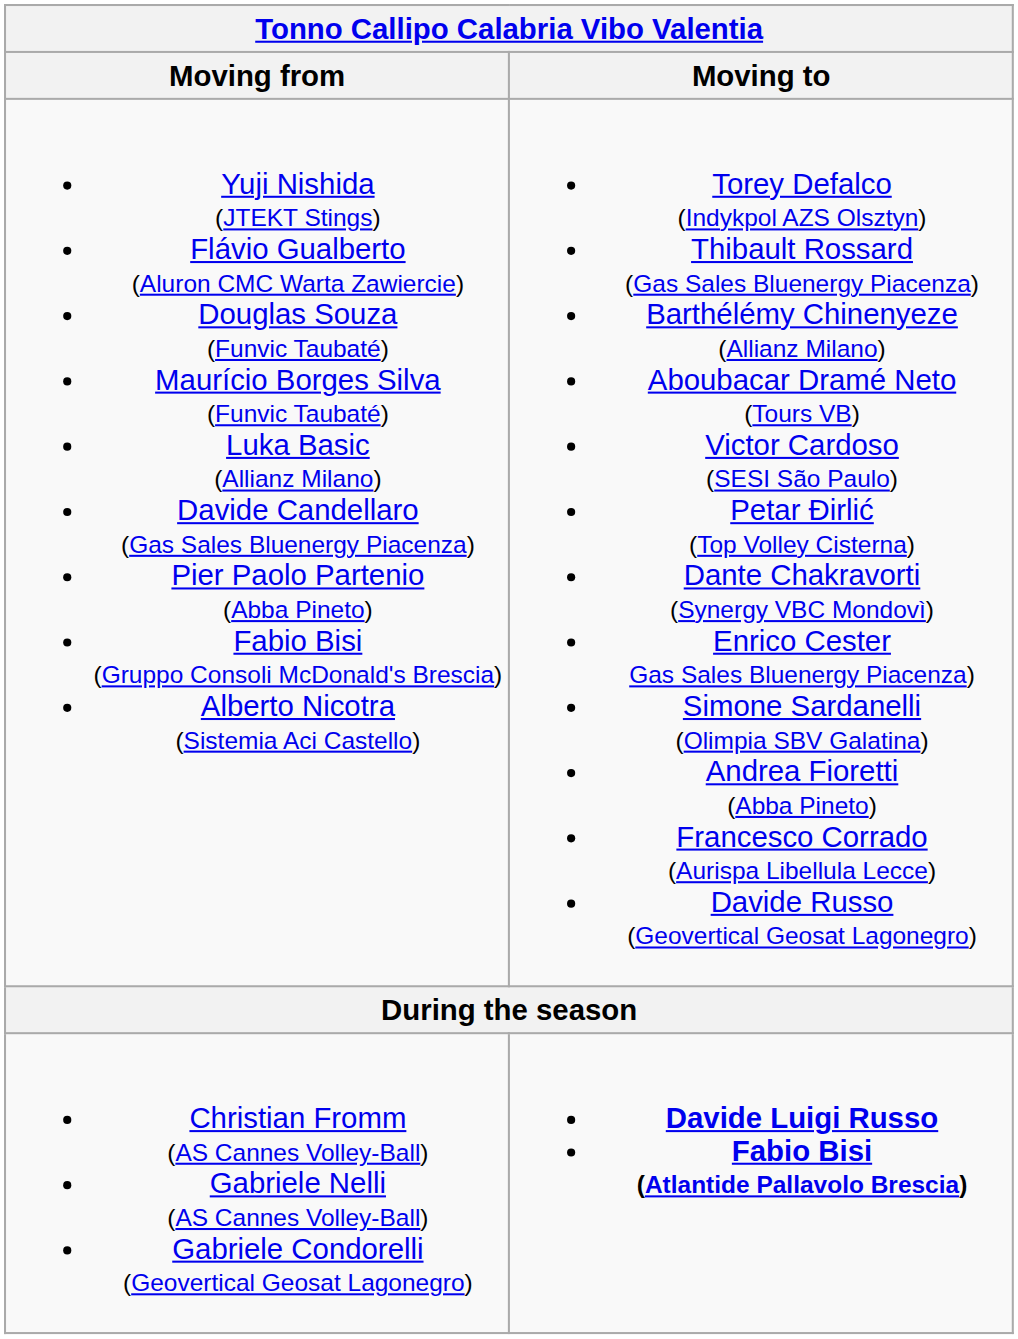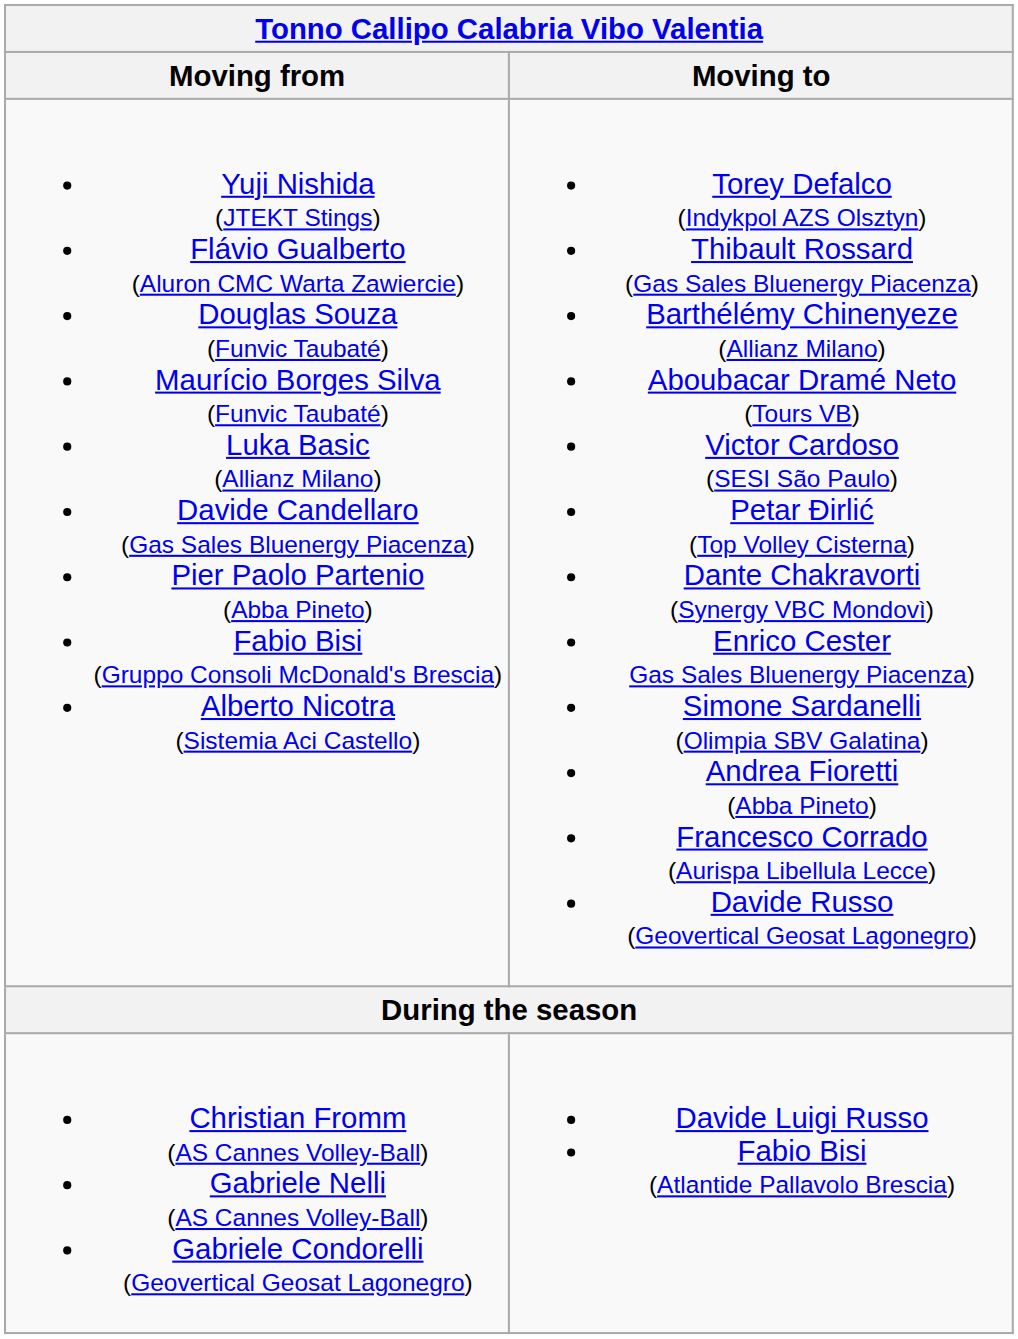(761, 1151) bold -> (761, 1151) normal
